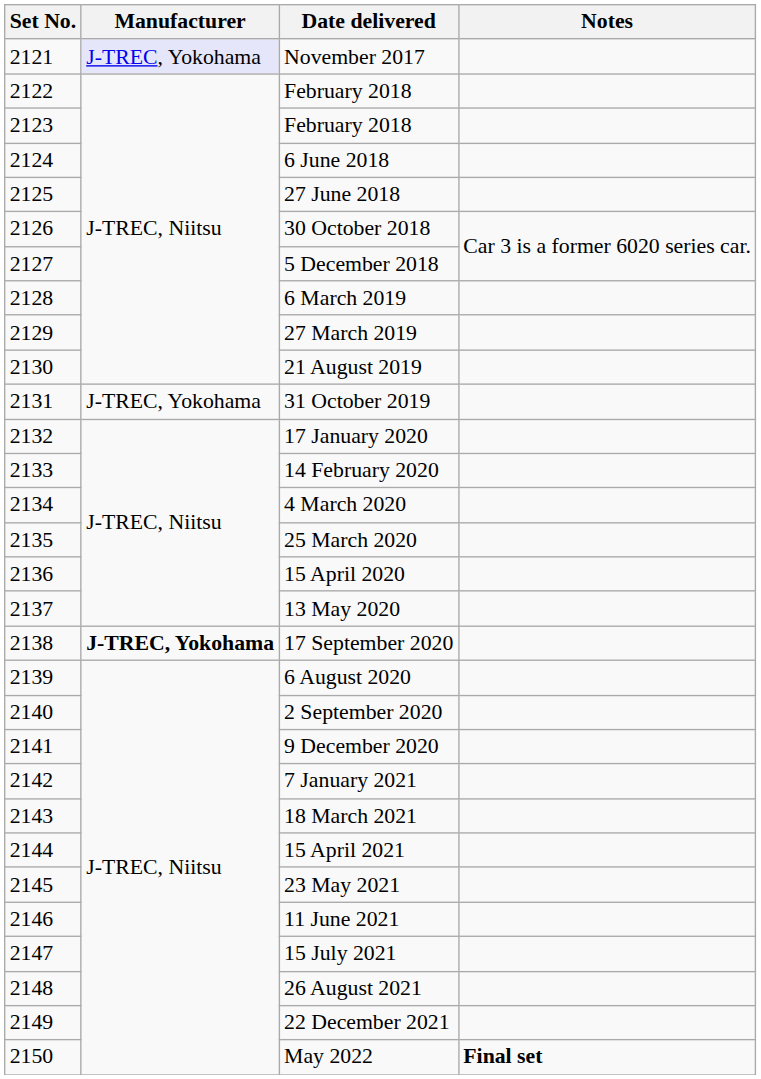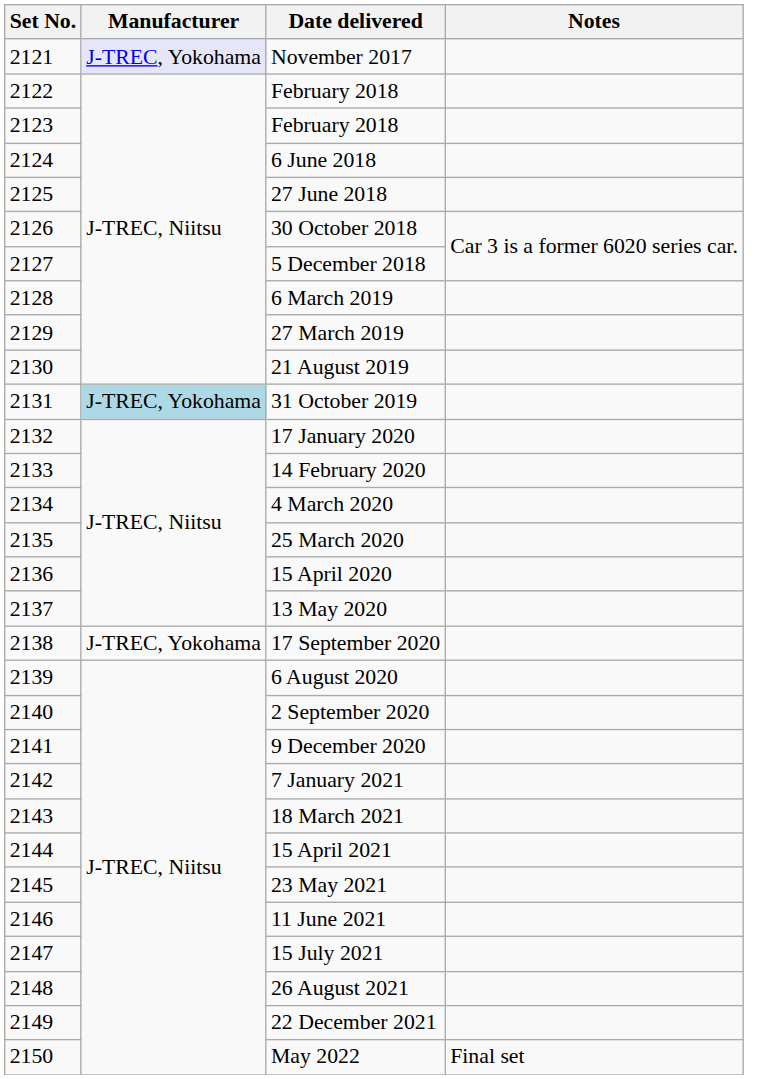(174, 401) no background -> (174, 401) lightblue background
(180, 642) bold -> (174, 642) normal
(503, 1057) bold -> (487, 1057) normal
